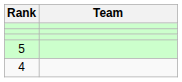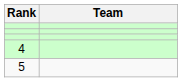(22, 49) 5 -> (22, 49) 4
(22, 67) 4 -> (22, 67) 5
